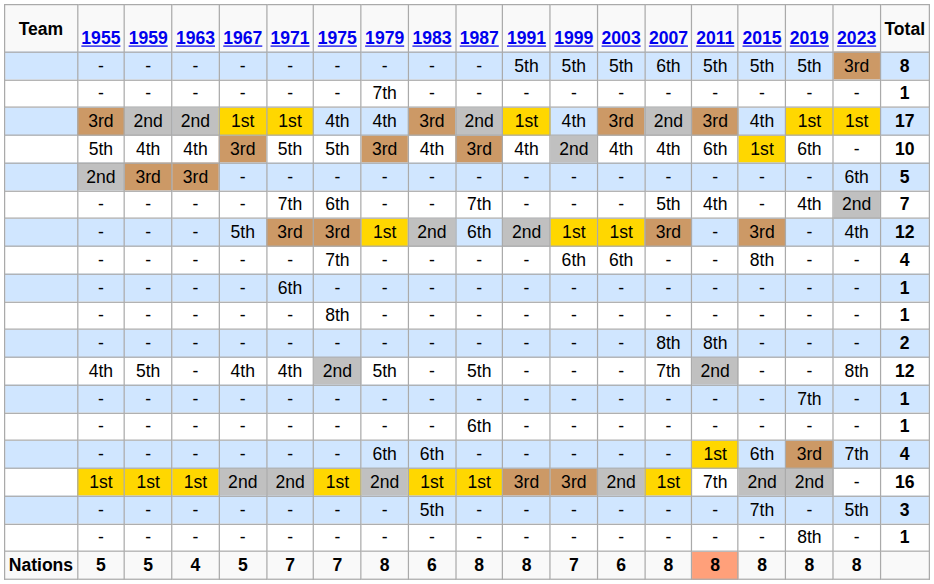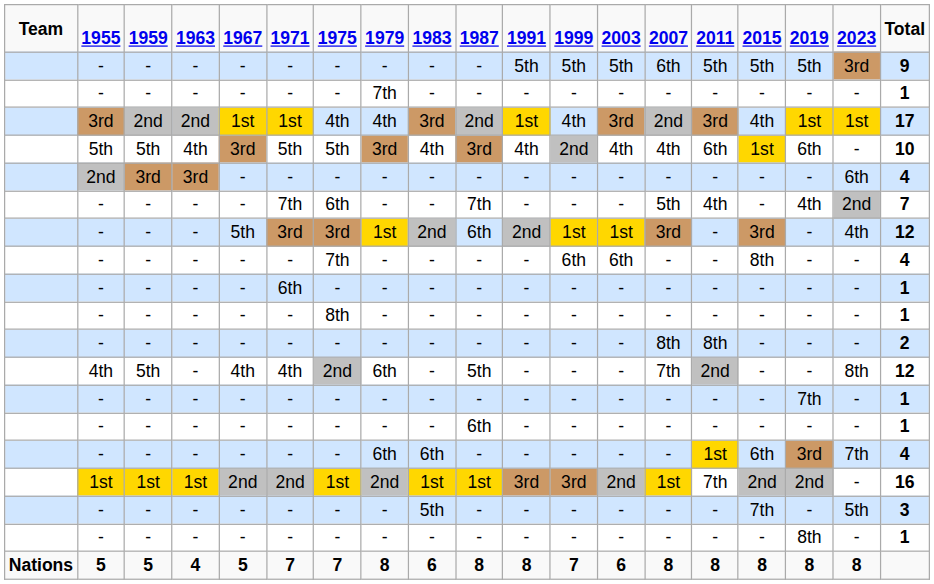(905, 66) 8 -> (905, 66) 9
(148, 149) 4th -> (148, 149) 5th
(905, 177) 5 -> (905, 177) 4
(385, 371) 5th -> (385, 371) 6th
(715, 566) lightsalmon background -> (715, 566) no background
